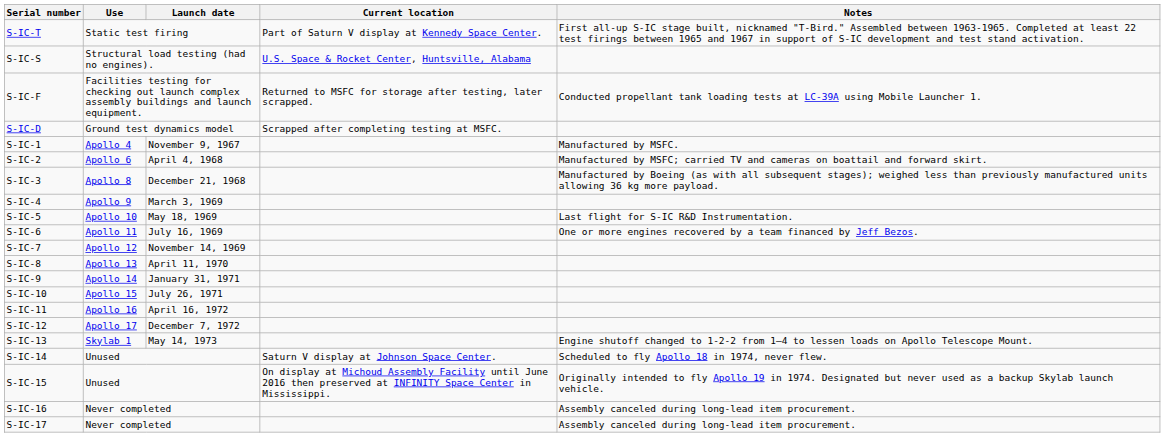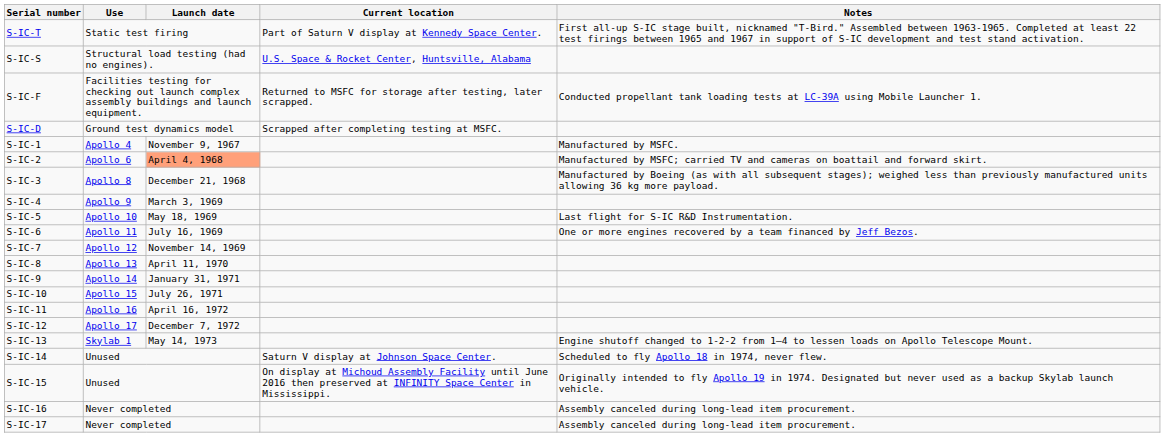(185, 160) no background -> (185, 160) lightsalmon background
